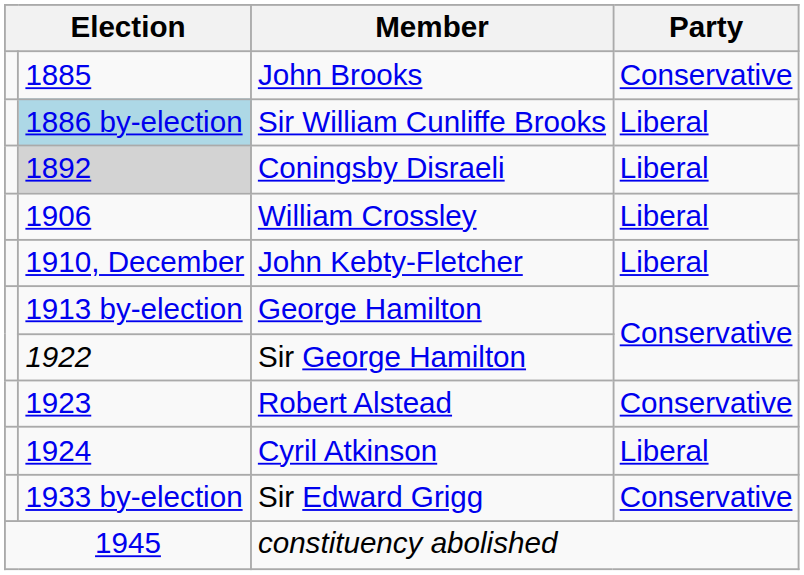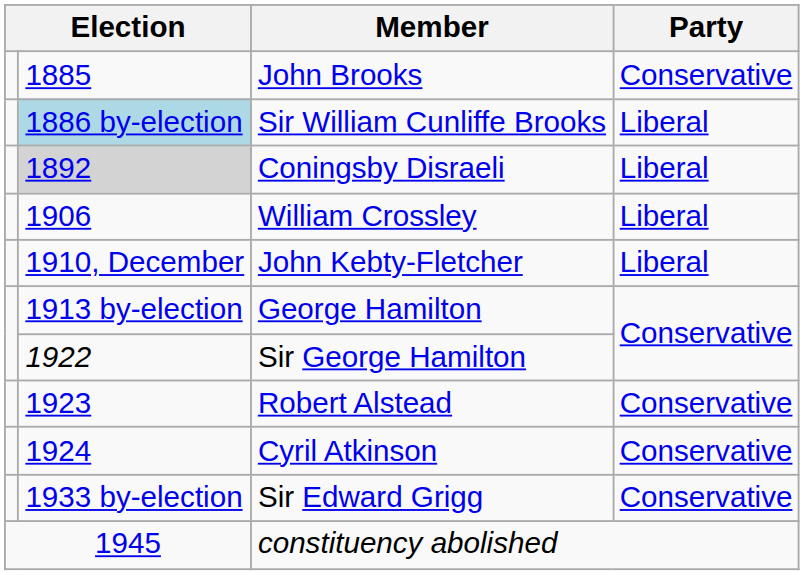(664, 450) Liberal -> (706, 450) Conservative
